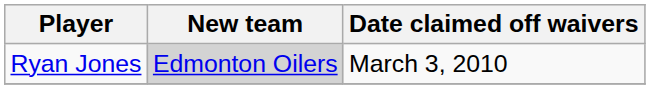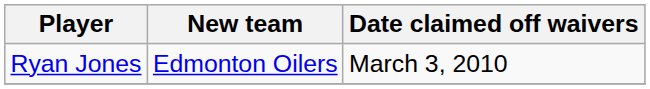(245, 63) lightgrey background -> (245, 63) no background
